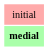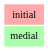(24, 36) bold -> (24, 36) normal
